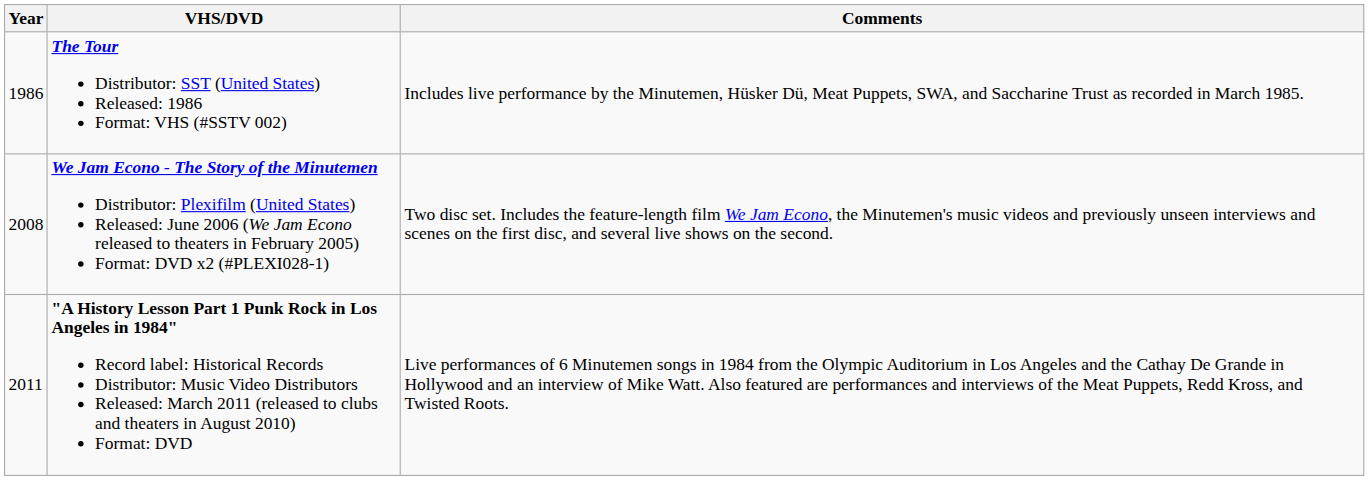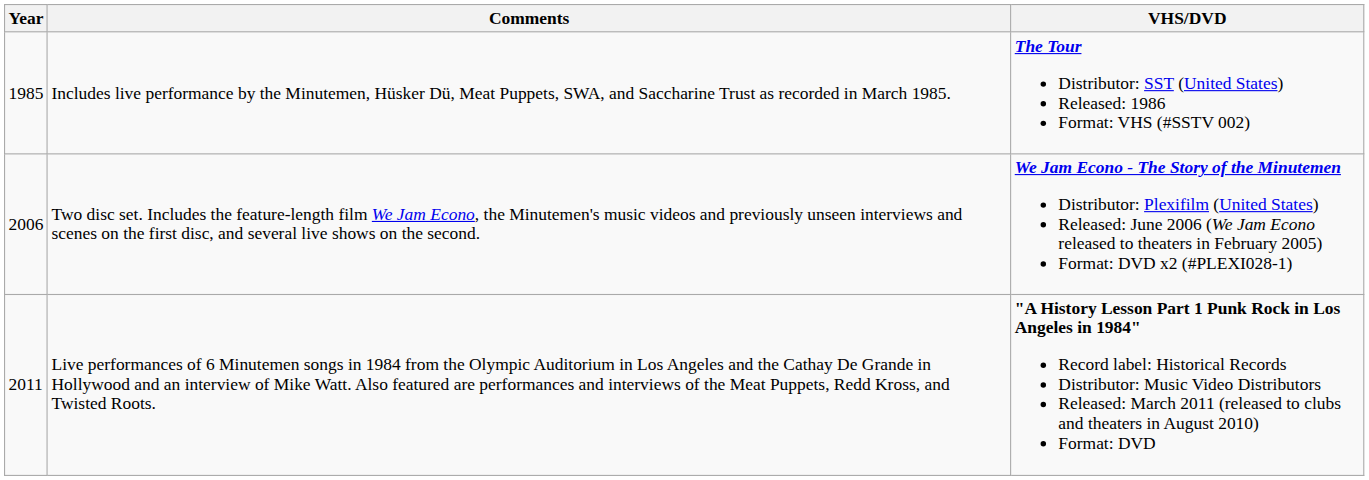columns swapped: (224, 18) <-> (882, 18)
(26, 92) 1986 -> (26, 92) 1985
(26, 224) 2008 -> (26, 224) 2006
